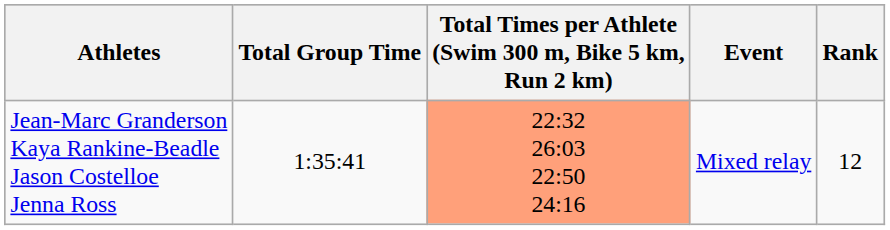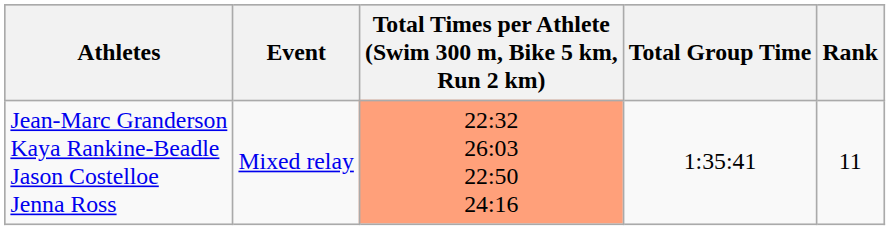columns swapped: (754, 52) <-> (330, 52)
(850, 161) 12 -> (850, 161) 11
